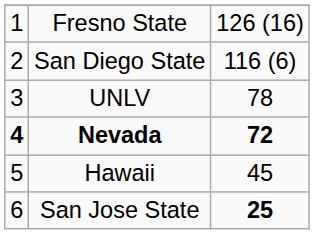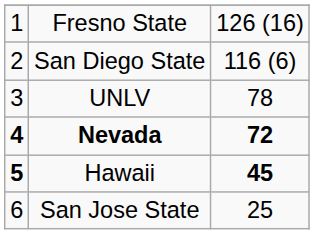(17, 172) normal -> (17, 172) bold
(260, 172) normal -> (260, 172) bold
(260, 210) bold -> (260, 210) normal
